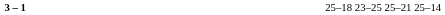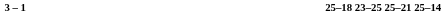(383, 7) normal -> (383, 7) bold
